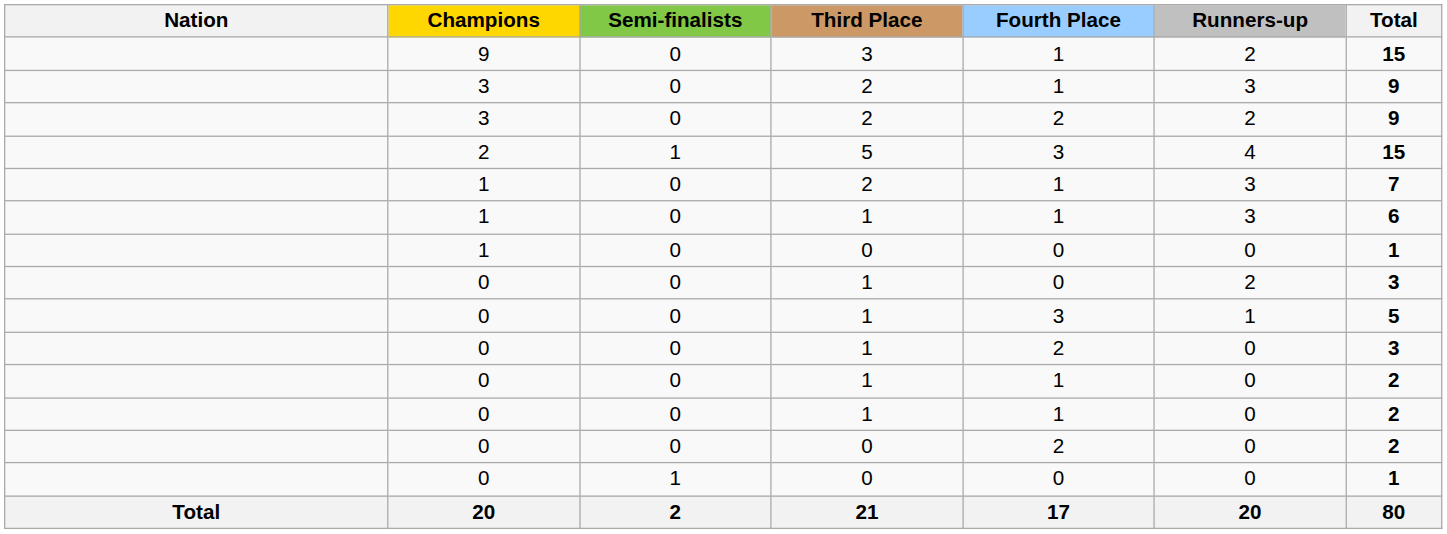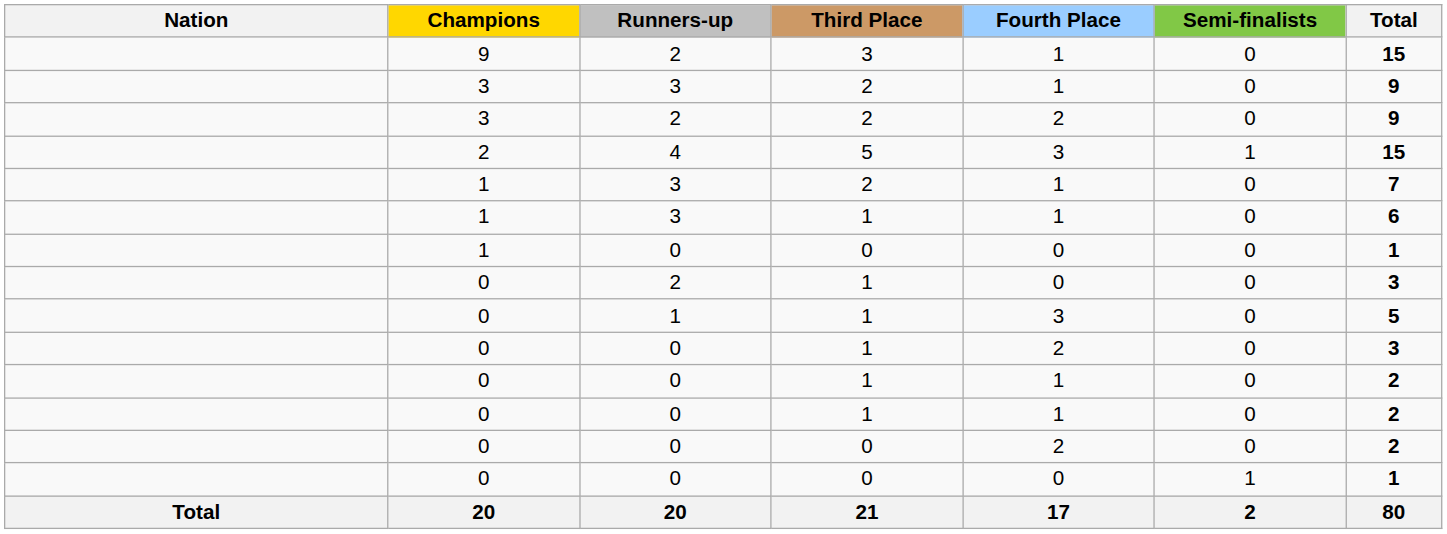columns swapped: (1250, 20) <-> (675, 20)
